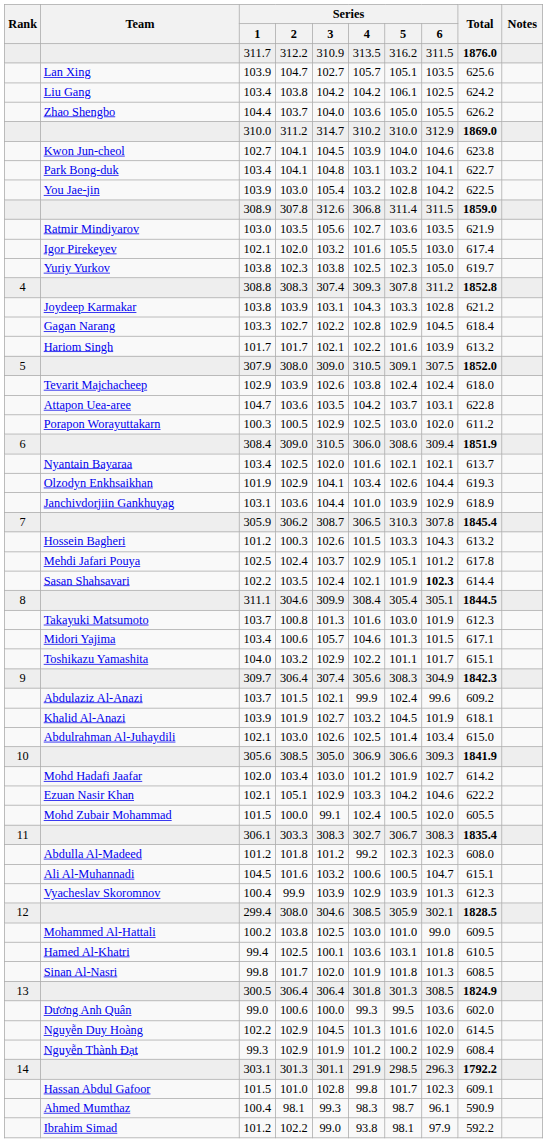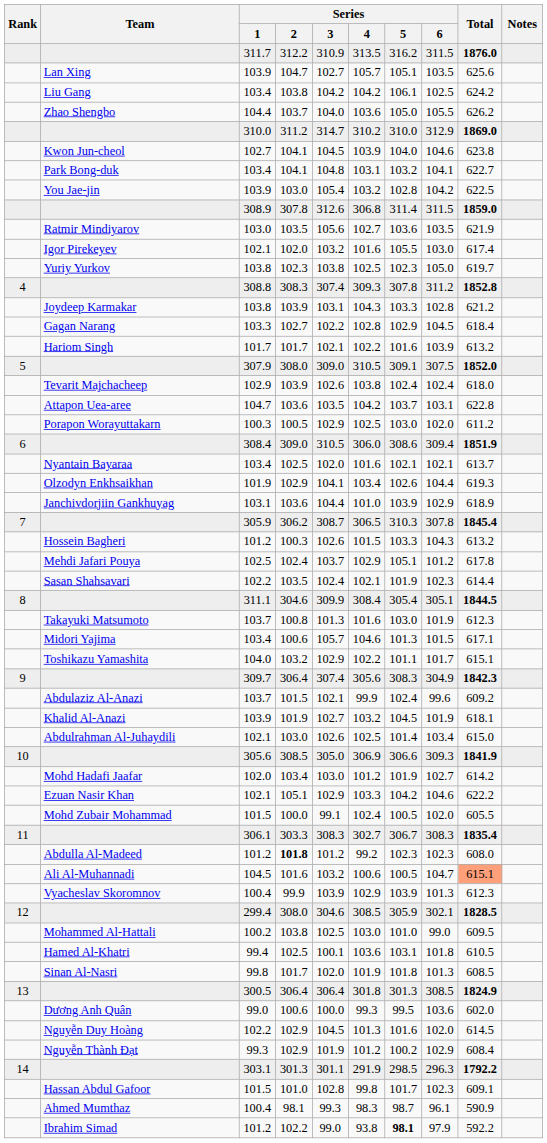(440, 580) bold -> (440, 580) normal
(294, 854) normal -> (294, 854) bold
(480, 873) no background -> (480, 873) lightsalmon background
(403, 1127) normal -> (403, 1127) bold
